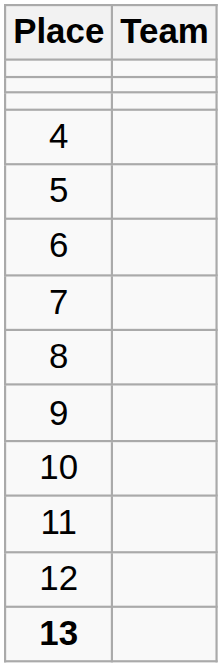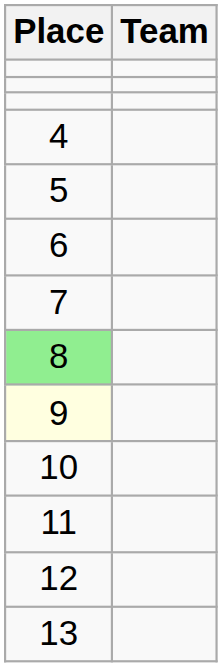(59, 356) no background -> (59, 356) lightgreen background
(59, 412) no background -> (59, 412) lightyellow background
(59, 633) bold -> (59, 633) normal
